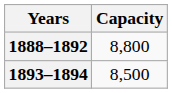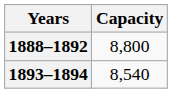(130, 74) 8,500 -> (130, 74) 8,540
